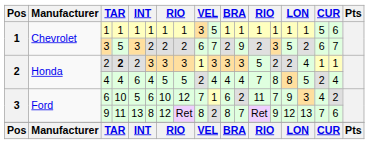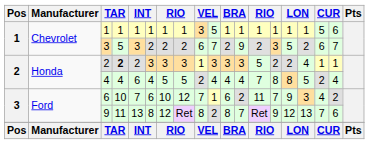(137, 97) 5 -> (137, 97) 7
